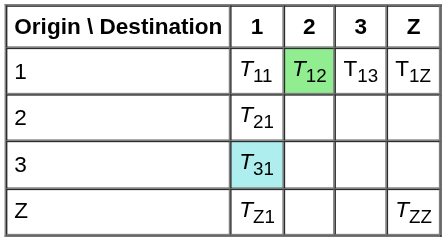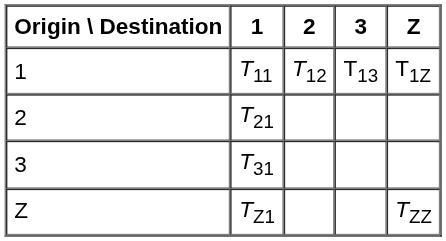(309, 71) lightgreen background -> (309, 71) no background
(257, 165) paleturquoise background -> (257, 165) no background
